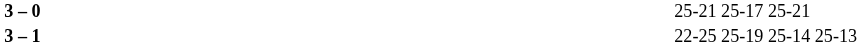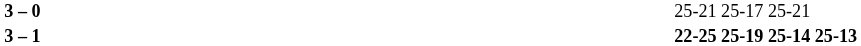(766, 36) normal -> (766, 36) bold
